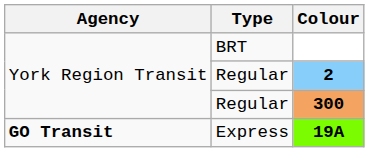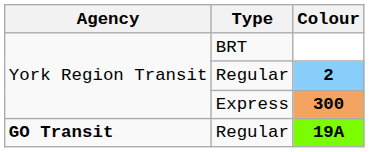(252, 104) Regular -> (252, 104) Express
(252, 132) Express -> (252, 132) Regular
